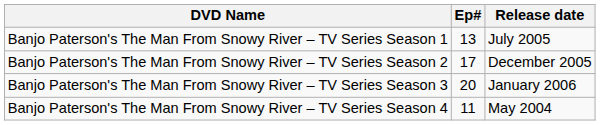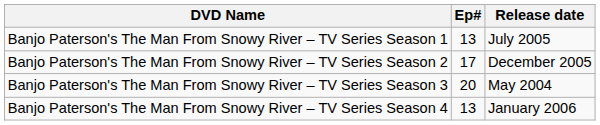(532, 85) January 2006 -> (520, 85) May 2004
(468, 108) 11 -> (468, 108) 13
(520, 108) May 2004 -> (532, 108) January 2006
